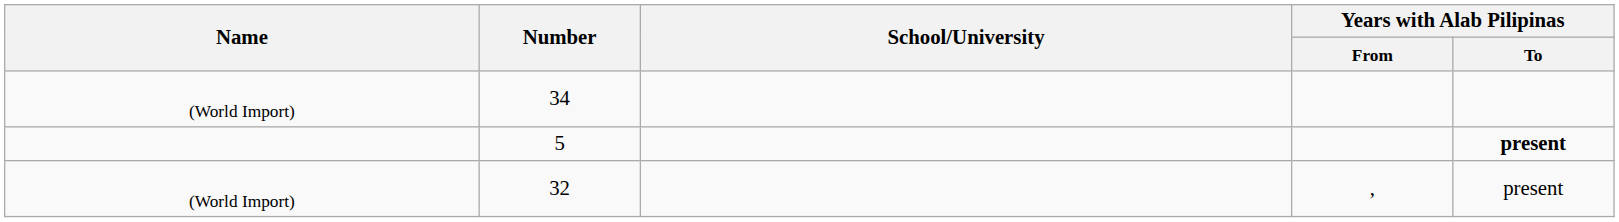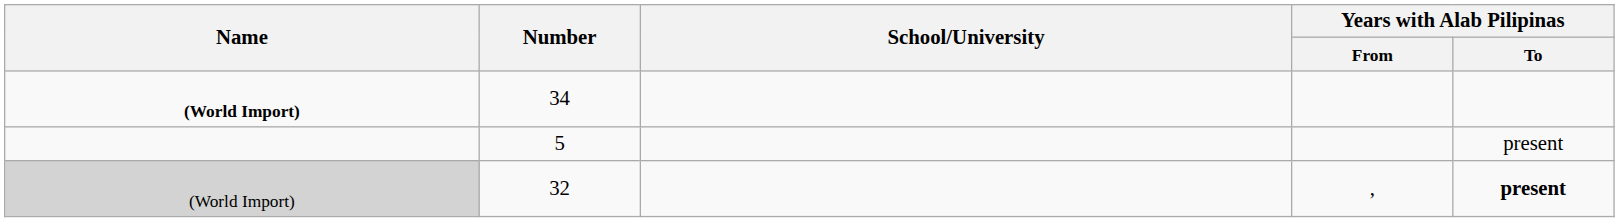(242, 111) normal -> (242, 110) bold
(1533, 143) bold -> (1533, 143) normal
(242, 201) no background -> (242, 201) lightgrey background
(1533, 188) normal -> (1533, 188) bold
